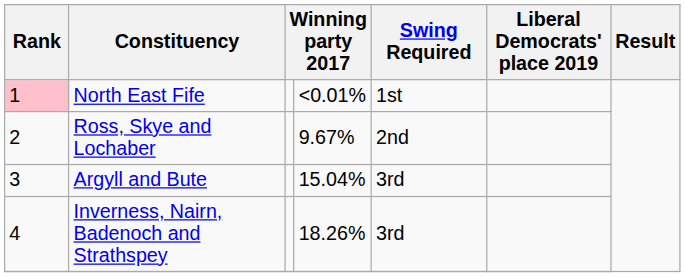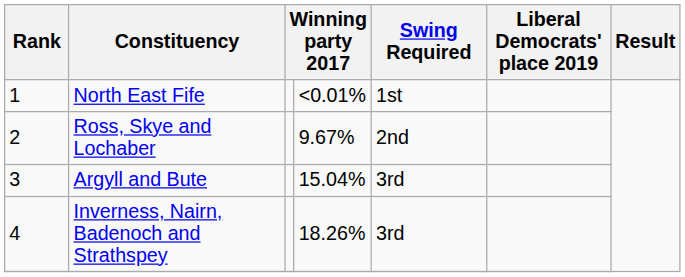(15, 95) pink background -> (15, 95) no background
